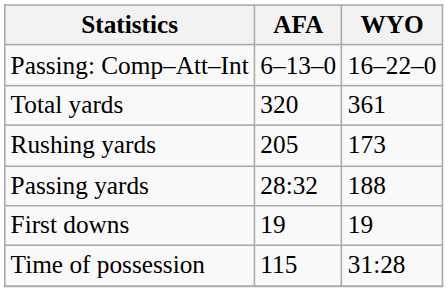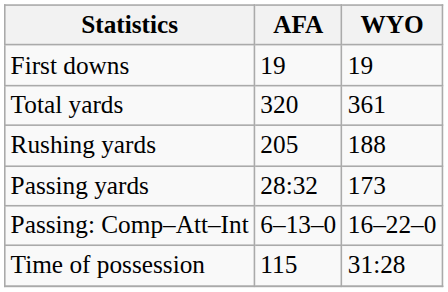rows swapped: (70, 225) <-> (130, 64)
(367, 145) 173 -> (367, 145) 188
(367, 185) 188 -> (367, 185) 173
